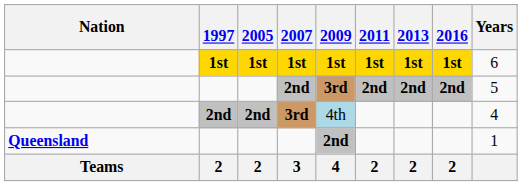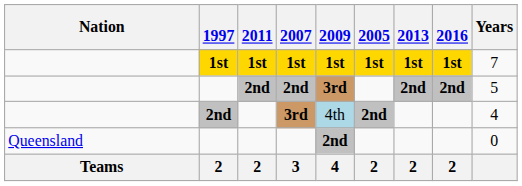columns swapped: (258, 36) <-> (374, 36)
(494, 62) 6 -> (494, 62) 7
(48, 141) bold -> (46, 141) normal
(494, 141) 1 -> (494, 141) 0
